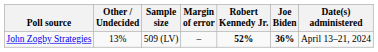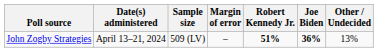columns swapped: (336, 18) <-> (118, 18)
(244, 39) 52% -> (270, 39) 51%
